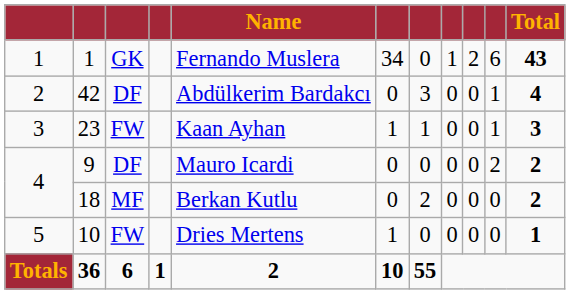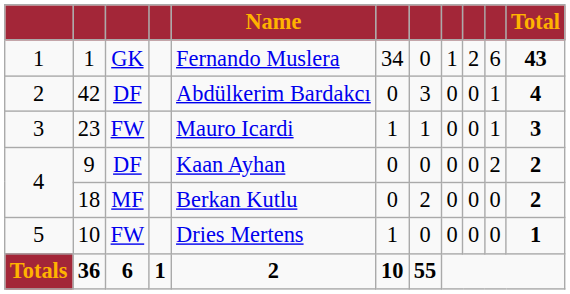(231, 128) Kaan Ayhan -> (235, 128) Mauro Icardi
(235, 164) Mauro Icardi -> (231, 164) Kaan Ayhan
